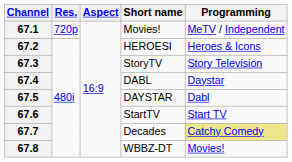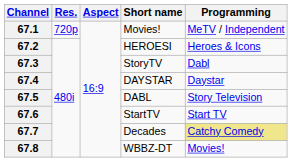(225, 64) Story Television -> (198, 64) Dabl
(138, 81) DABL -> (148, 81) DAYSTAR
(148, 98) DAYSTAR -> (138, 98) DABL
(198, 98) Dabl -> (225, 98) Story Television
